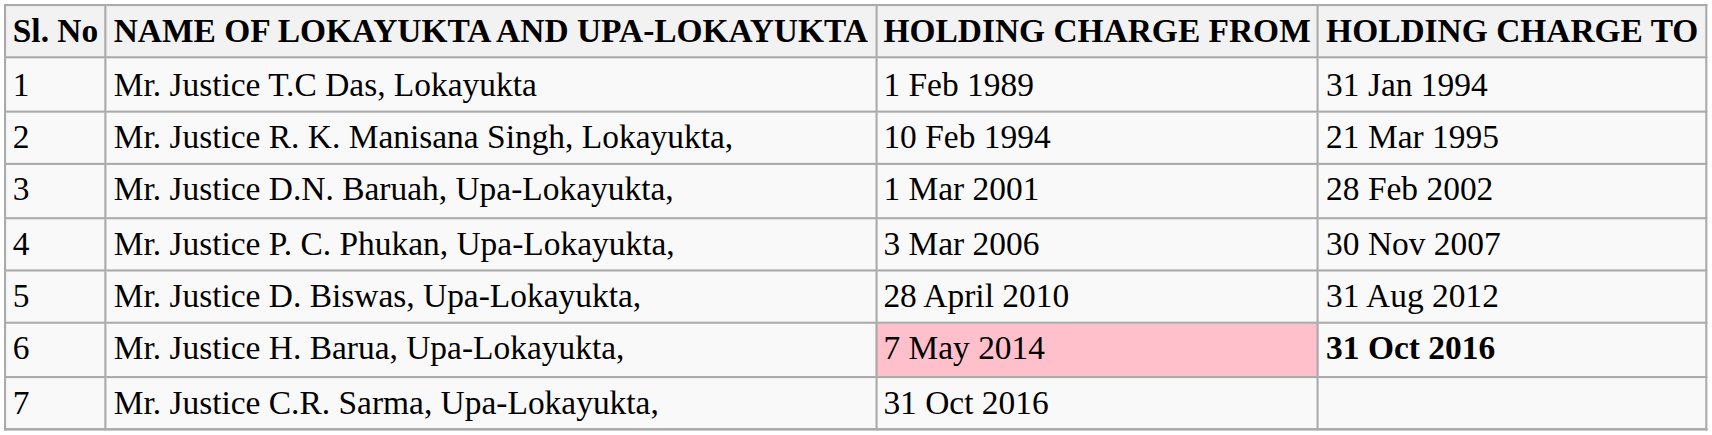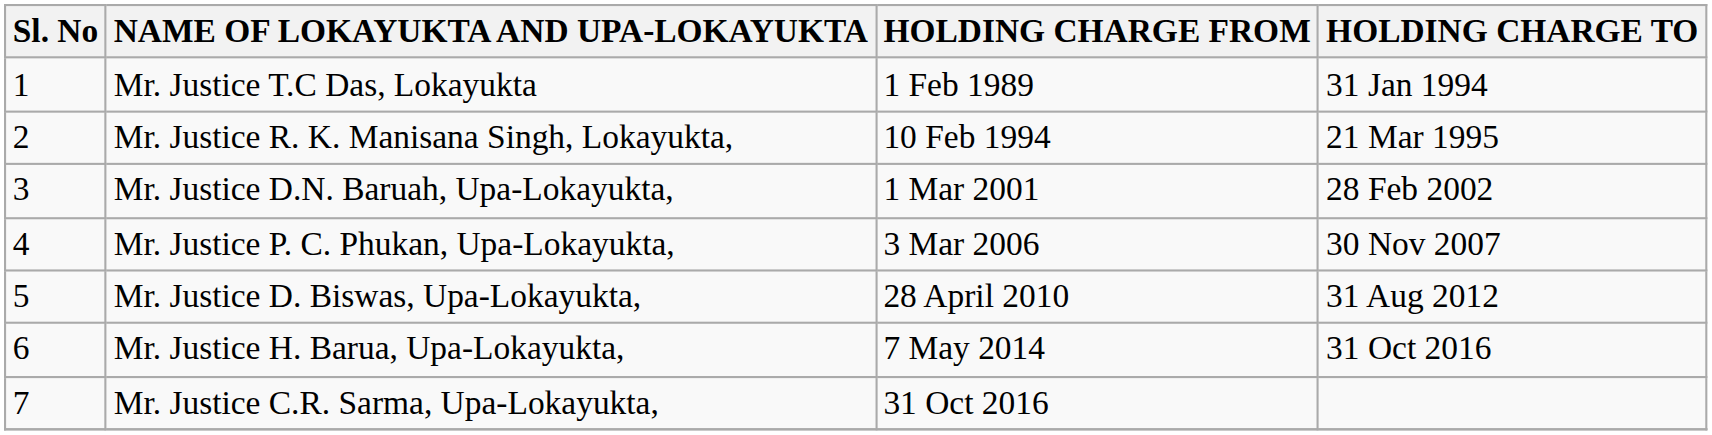(964, 349) pink background -> (964, 349) no background
(1411, 349) bold -> (1409, 349) normal
